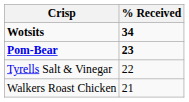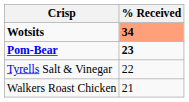(128, 32) no background -> (128, 32) lightsalmon background
